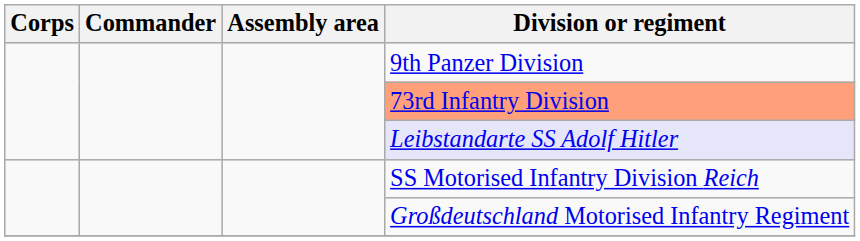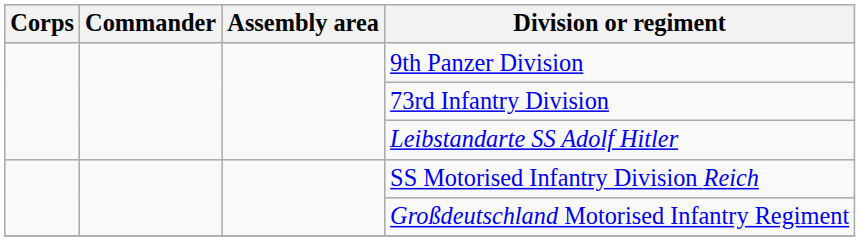(500, 100) lightsalmon background -> (500, 100) no background
(534, 139) lavender background -> (534, 139) no background
